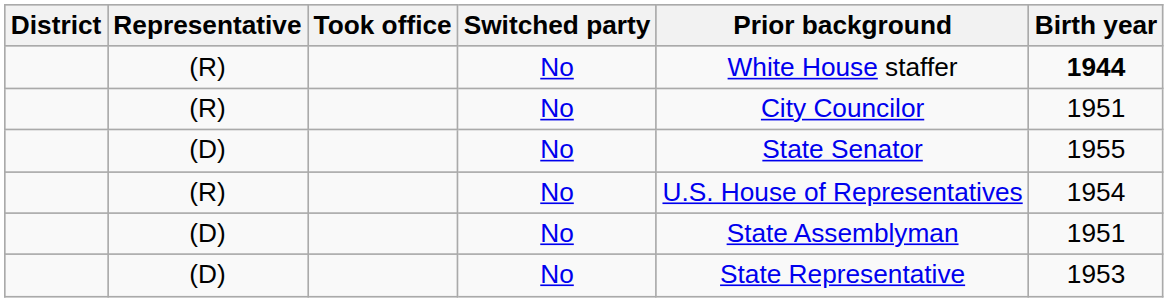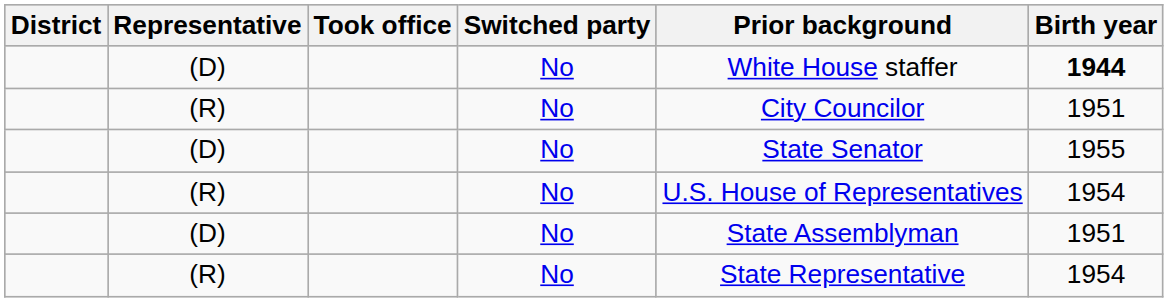(207, 66) (R) -> (207, 66) (D)
(207, 274) (D) -> (207, 274) (R)
(1096, 274) 1953 -> (1096, 274) 1954
